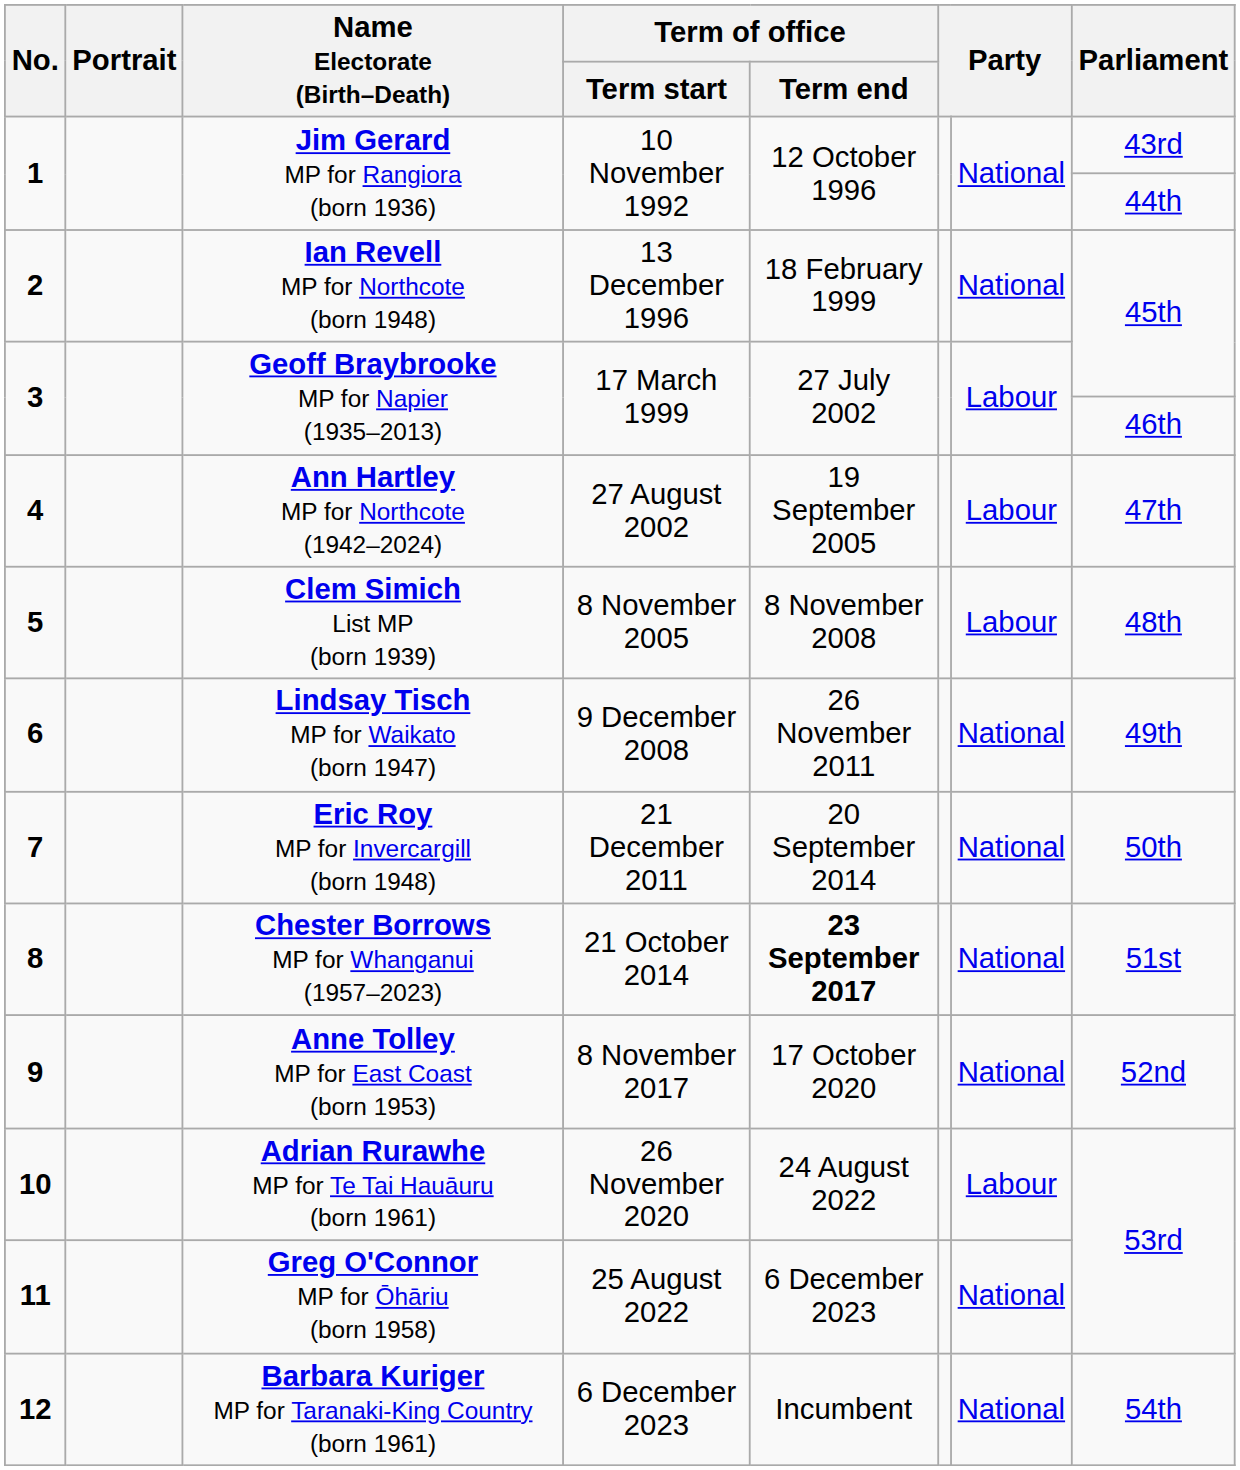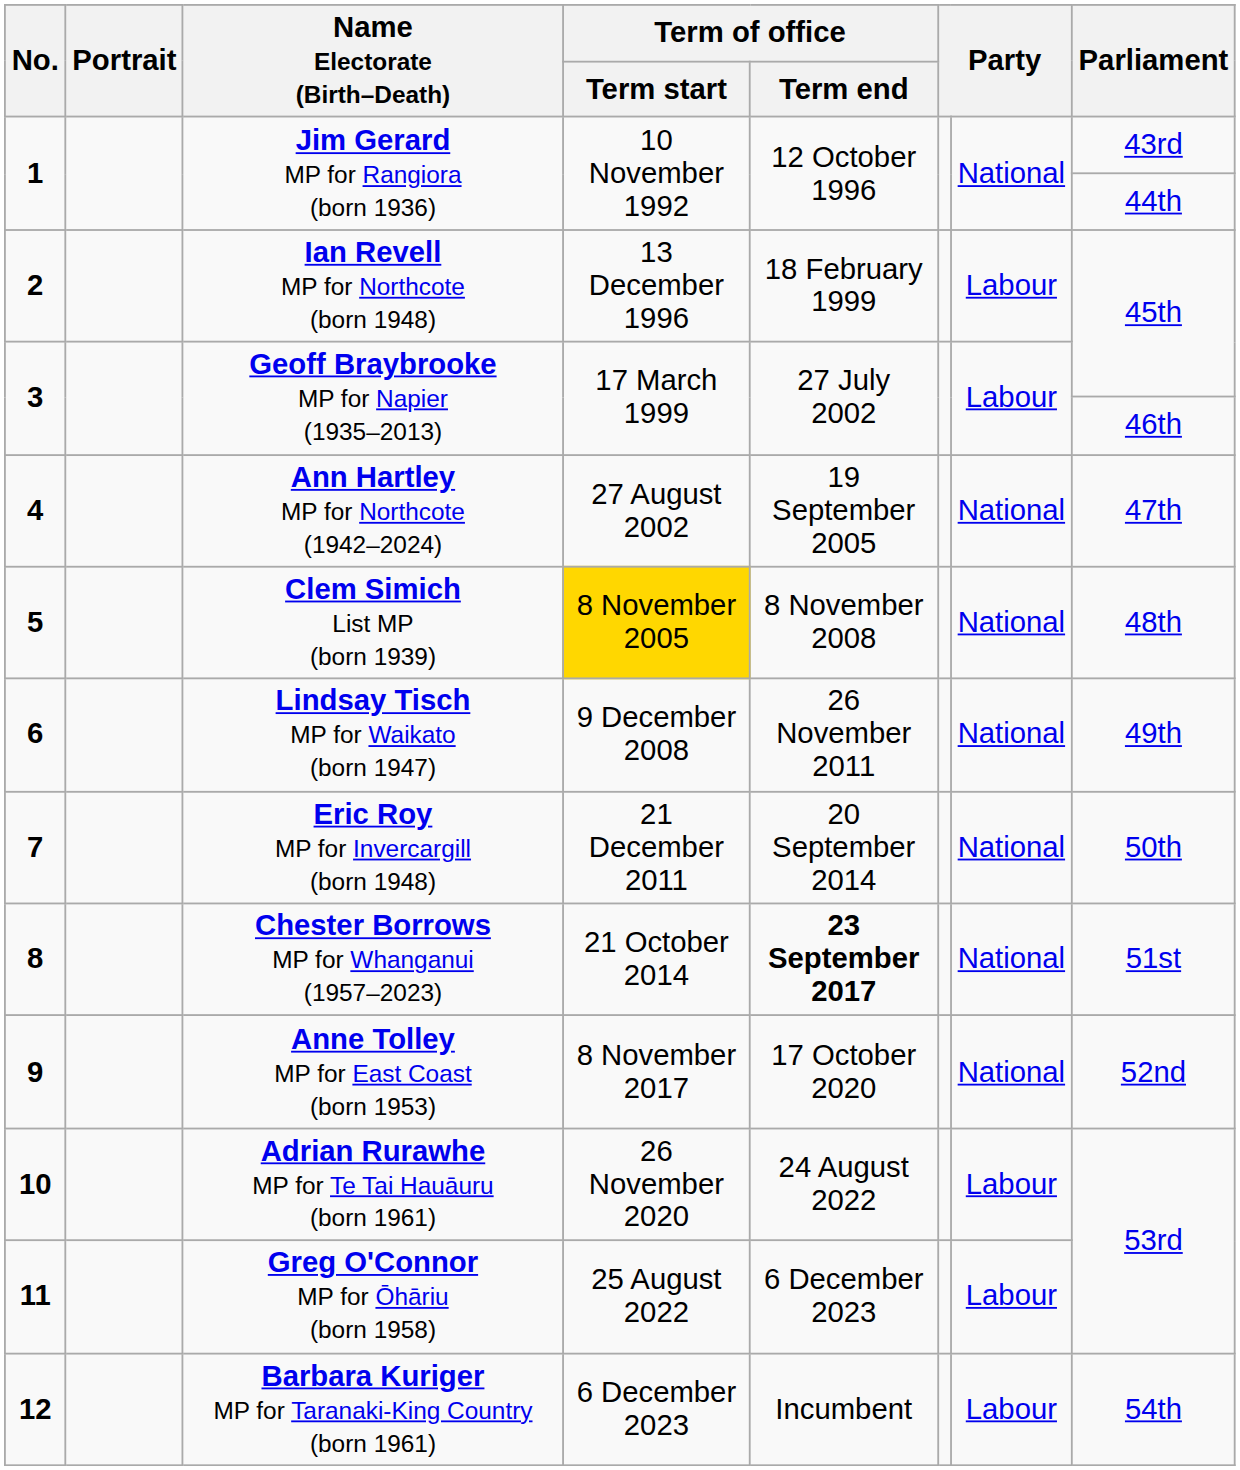(1011, 285) National -> (1011, 285) Labour
(1011, 509) Labour -> (1011, 509) National
(656, 622) no background -> (656, 622) gold background
(1011, 622) Labour -> (1011, 622) National
(1011, 1296) National -> (1011, 1296) Labour
(1011, 1408) National -> (1011, 1408) Labour
